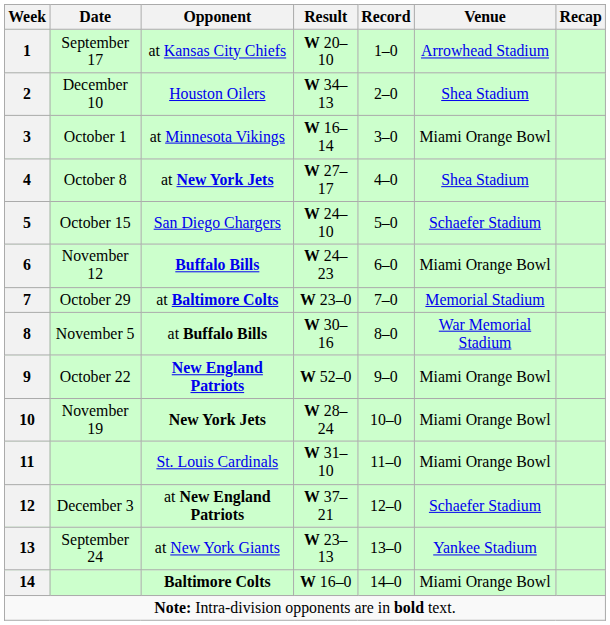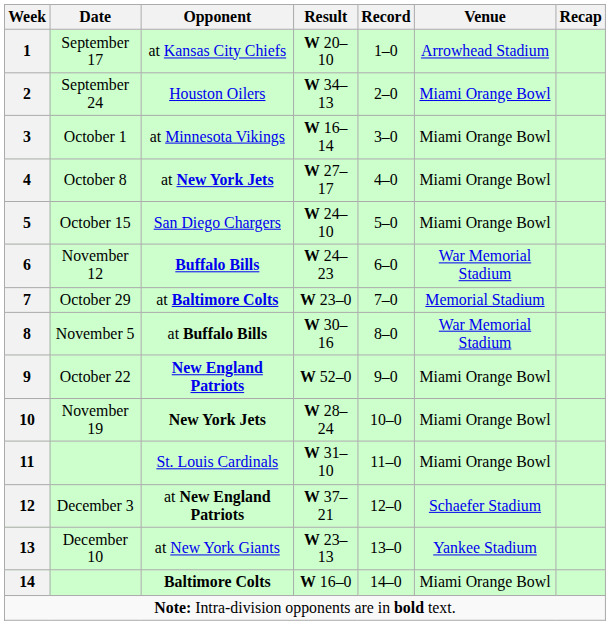(95, 94) December 10 -> (95, 94) September 24
(485, 94) Shea Stadium -> (485, 94) Miami Orange Bowl
(485, 179) Shea Stadium -> (485, 179) Miami Orange Bowl
(485, 222) Schaefer Stadium -> (485, 222) Miami Orange Bowl
(485, 265) Miami Orange Bowl -> (485, 265) War Memorial Stadium
(95, 548) September 24 -> (95, 548) December 10
